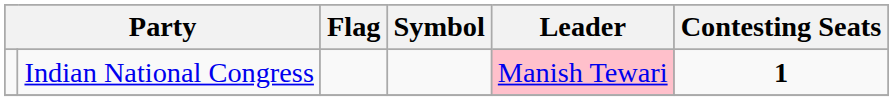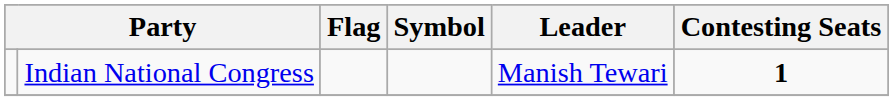(583, 71) pink background -> (583, 71) no background
